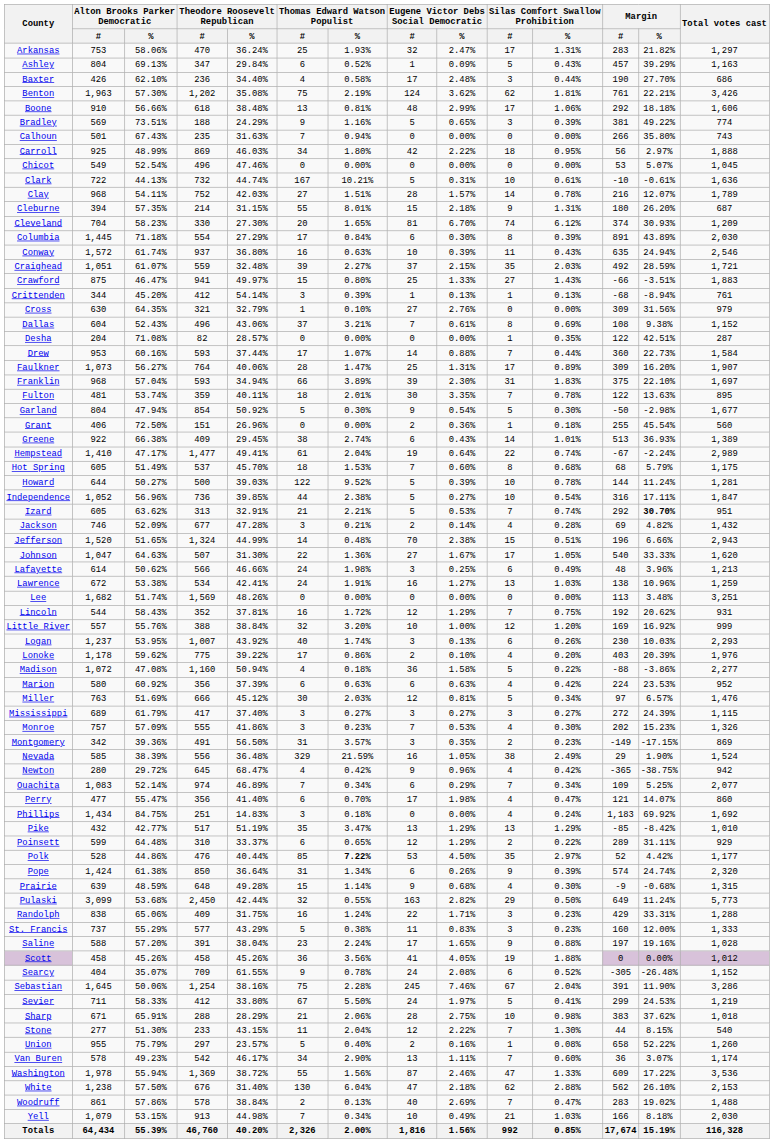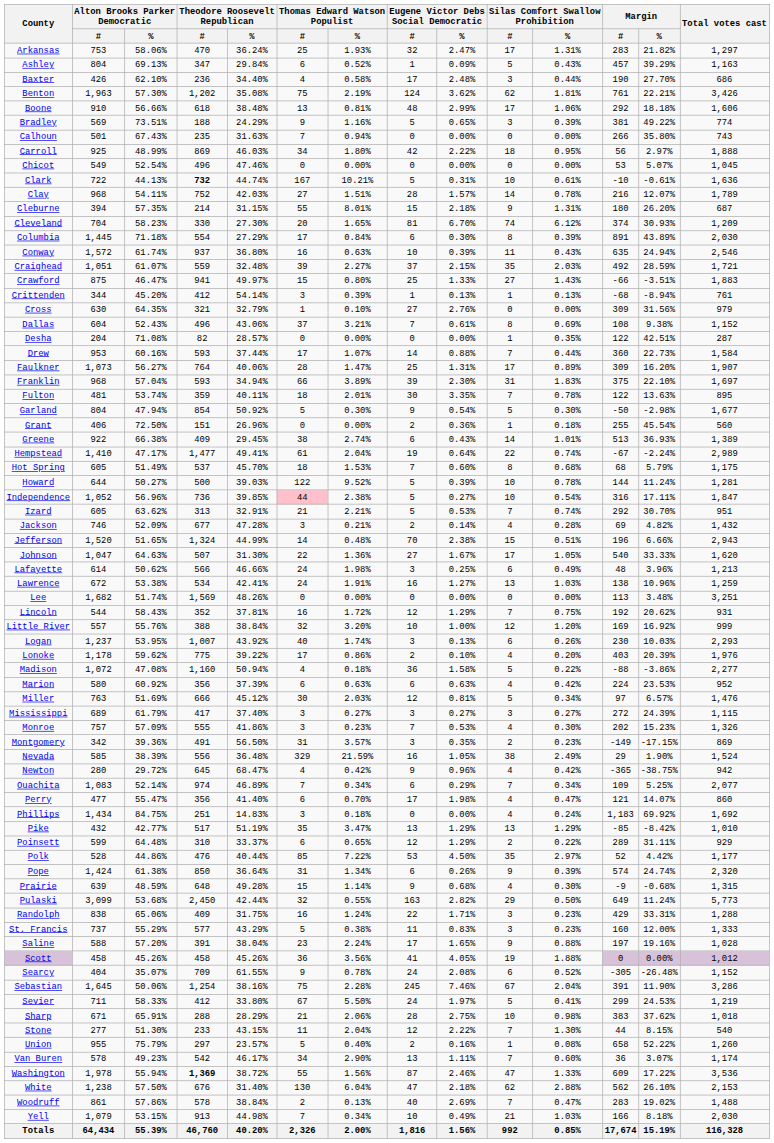(202, 180) normal -> (202, 180) bold
(302, 497) no background -> (302, 497) pink background
(659, 512) bold -> (659, 512) normal
(357, 857) bold -> (357, 857) normal
(202, 1073) normal -> (202, 1073) bold
